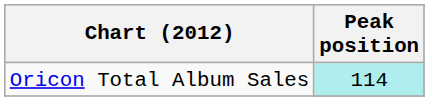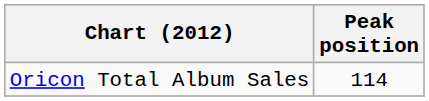(369, 80) paleturquoise background -> (369, 80) no background
